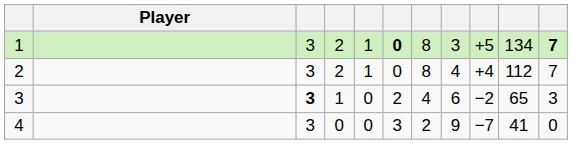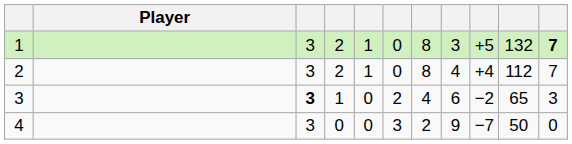(397, 44) bold -> (397, 44) normal
(519, 44) 134 -> (519, 44) 132
(519, 125) 41 -> (519, 125) 50
